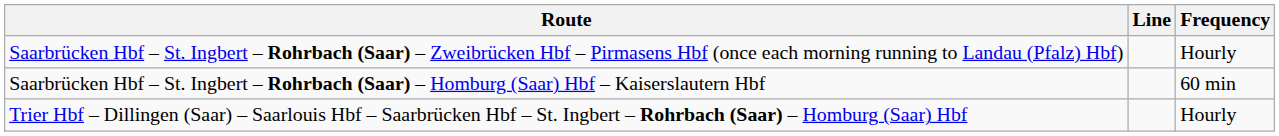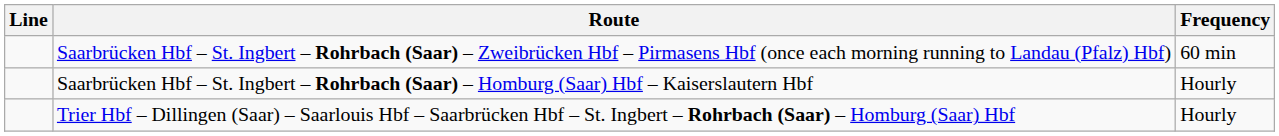columns swapped: (1152, 20) <-> (566, 20)
(1208, 51) Hourly -> (1208, 51) 60 min
(1208, 83) 60 min -> (1208, 83) Hourly
